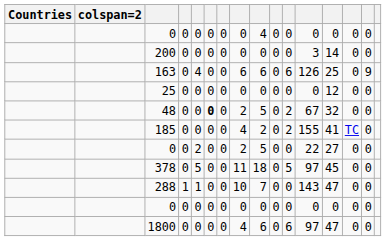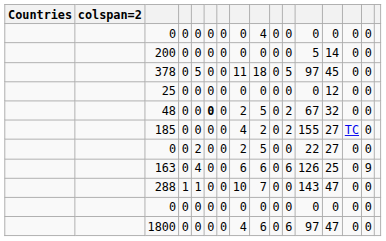(316, 53) 3 -> (316, 53) 5
rows swapped: (165, 168) <-> (165, 72)
(332, 130) 41 -> (332, 130) 27
